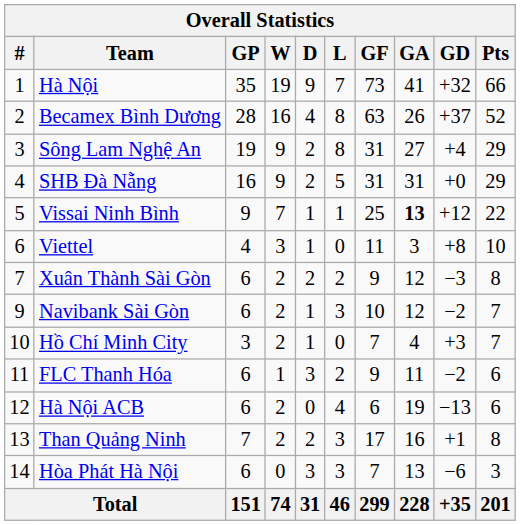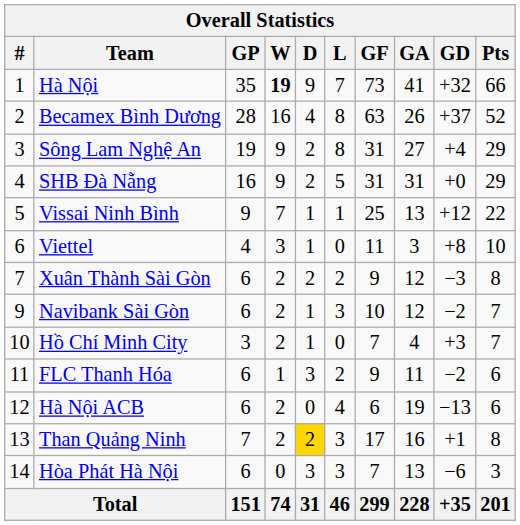(280, 85) normal -> (280, 85) bold
(414, 213) bold -> (414, 213) normal
(310, 439) no background -> (310, 439) gold background
